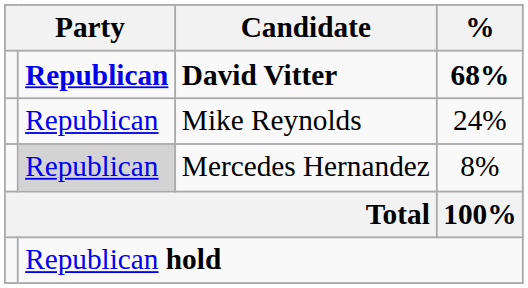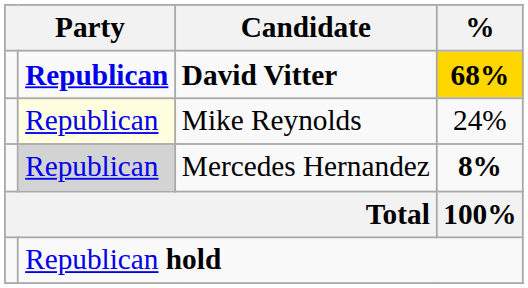(480, 74) no background -> (480, 74) gold background
(92, 120) no background -> (92, 120) lightyellow background
(480, 167) normal -> (480, 167) bold
